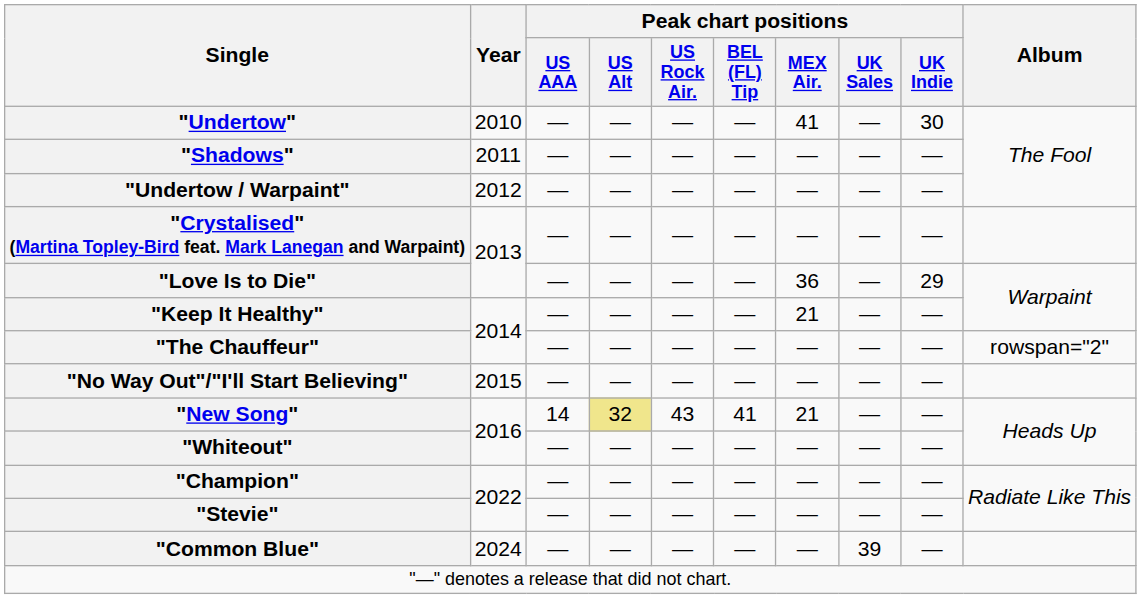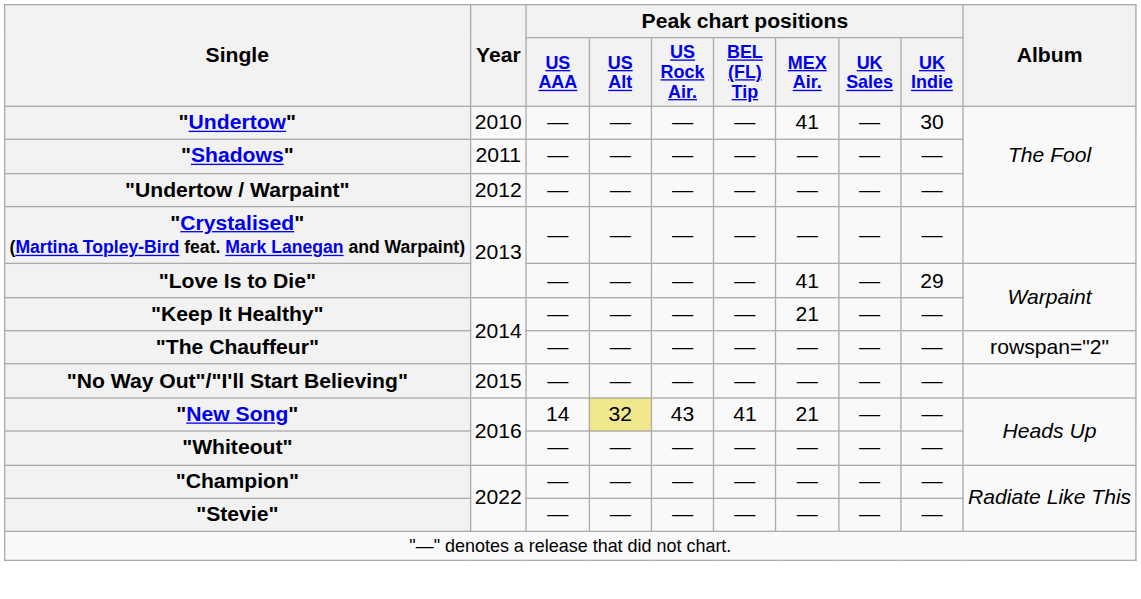(807, 280) 36 -> (807, 280) 41
- row: (237, 548)
